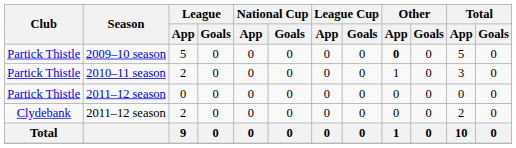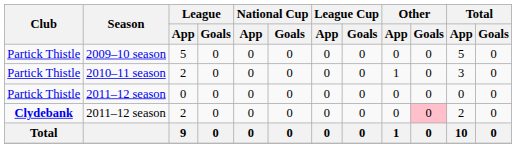(396, 53) bold -> (396, 53) normal
(44, 113) normal -> (44, 113) bold
(429, 113) no background -> (429, 113) pink background
